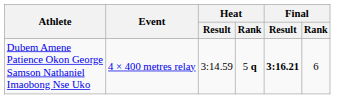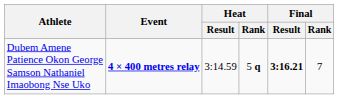(152, 66) normal -> (154, 66) bold
(316, 66) 6 -> (320, 66) 7
